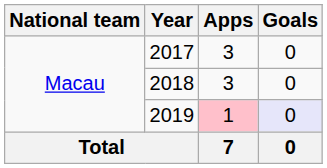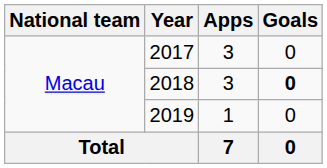(290, 83) normal -> (290, 83) bold
(228, 115) pink background -> (228, 115) no background
(290, 115) lavender background -> (290, 115) no background
